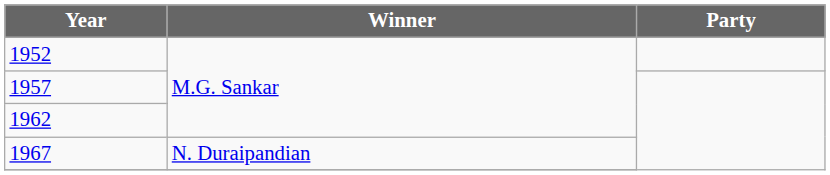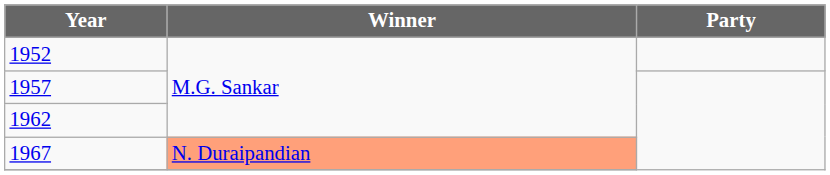(241, 152) no background -> (241, 152) lightsalmon background
